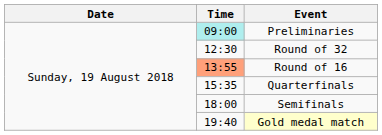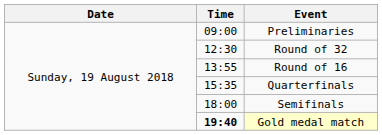(221, 31) paleturquoise background -> (221, 31) no background
(221, 67) lightsalmon background -> (221, 67) no background
(221, 121) normal -> (221, 121) bold
